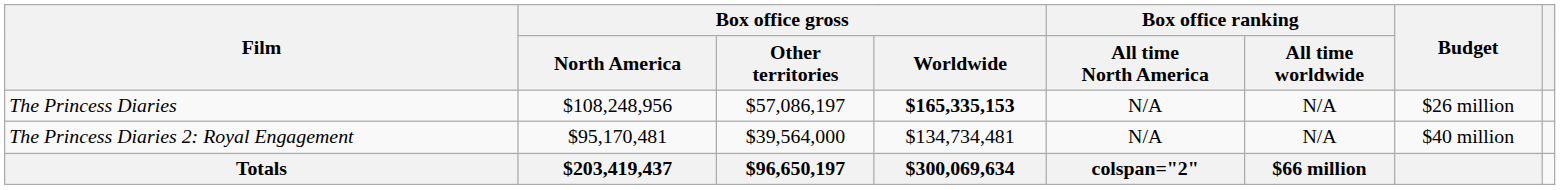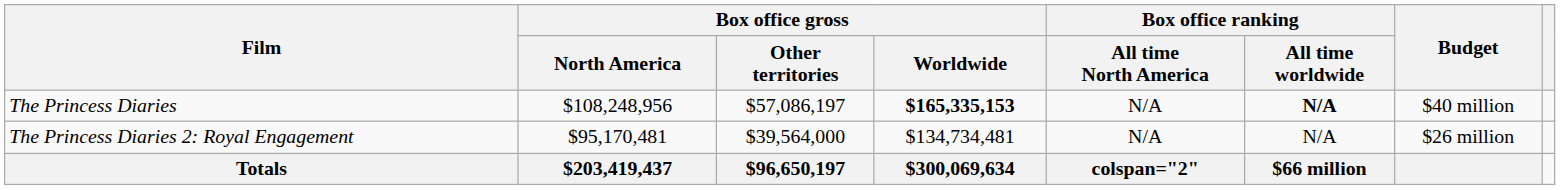(1319, 105) normal -> (1319, 105) bold
(1468, 105) $26 million -> (1468, 105) $40 million
(1468, 136) $40 million -> (1468, 136) $26 million
